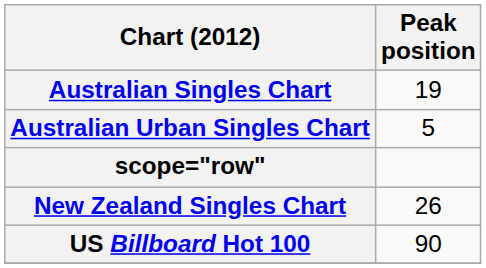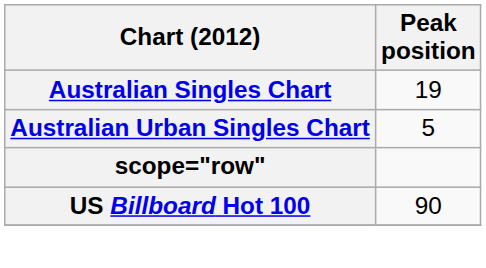- row: (190, 205)
